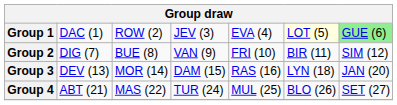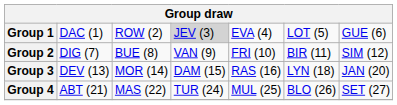(194, 33) no background -> (194, 33) lightgrey background
(308, 33) lightyellow background -> (308, 33) no background
(364, 33) lightgreen background -> (364, 33) no background
